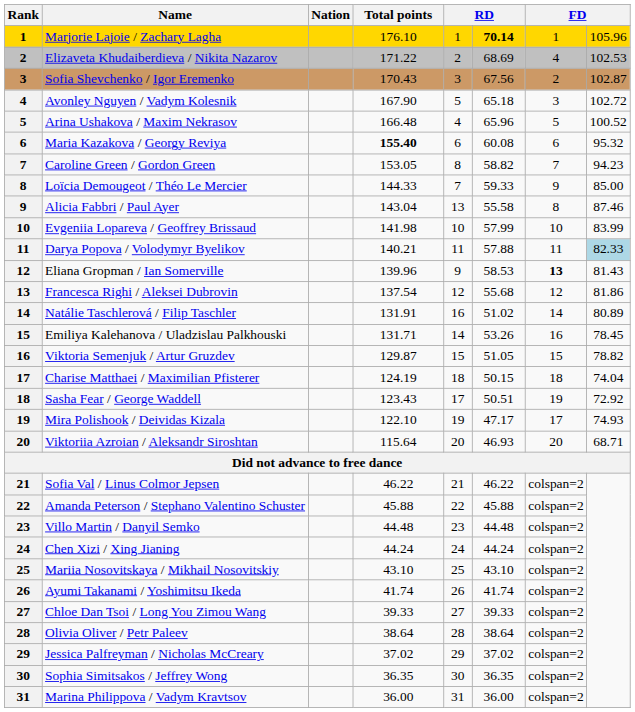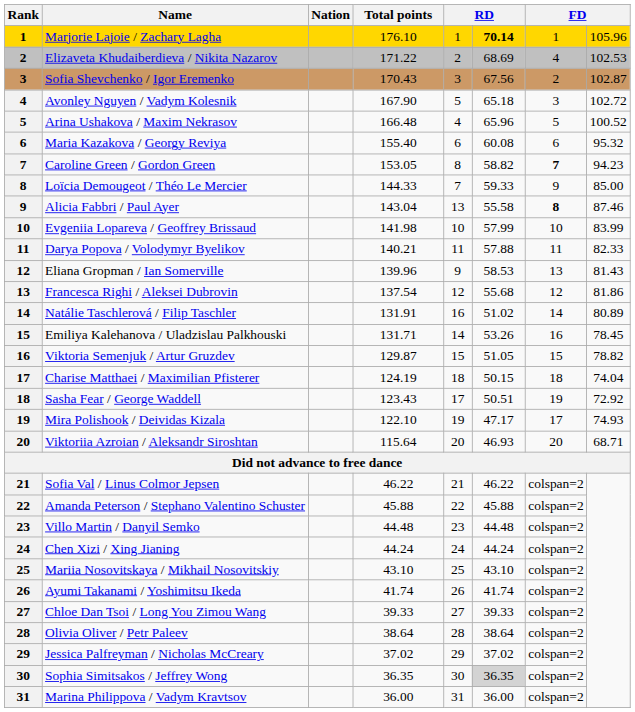(398, 143) bold -> (398, 143) normal
(556, 164) normal -> (556, 164) bold
(556, 206) normal -> (556, 206) bold
(608, 249) lightblue background -> (608, 249) no background
(556, 270) bold -> (556, 270) normal
(499, 675) no background -> (499, 675) lightgrey background
